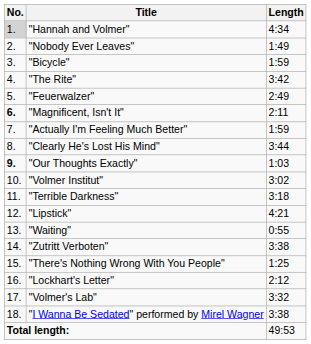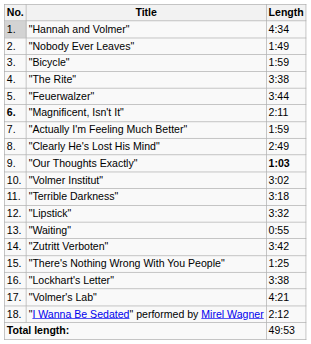(279, 79) 3:42 -> (279, 79) 3:38
(279, 96) 2:49 -> (279, 96) 3:44
(279, 146) 3:44 -> (279, 146) 2:49
(11, 163) bold -> (11, 163) normal
(279, 163) normal -> (279, 163) bold
(279, 213) 4:21 -> (279, 213) 3:32
(279, 247) 3:38 -> (279, 247) 3:42
(279, 280) 2:12 -> (279, 280) 3:38
(279, 297) 3:32 -> (279, 297) 4:21
(279, 314) 3:38 -> (279, 314) 2:12
